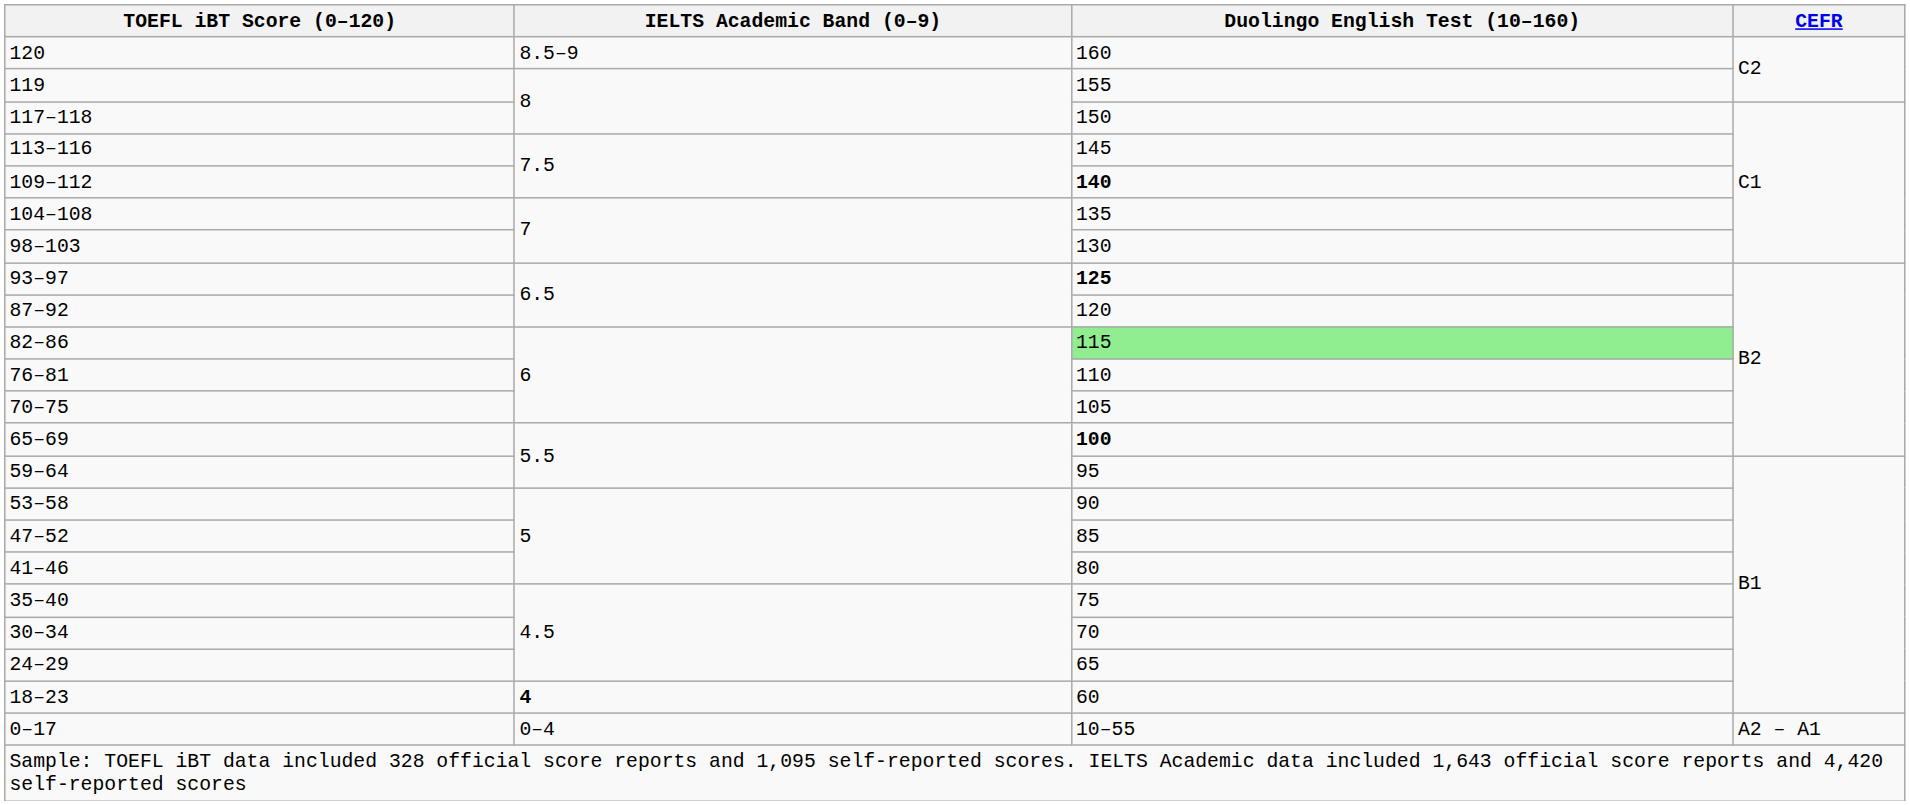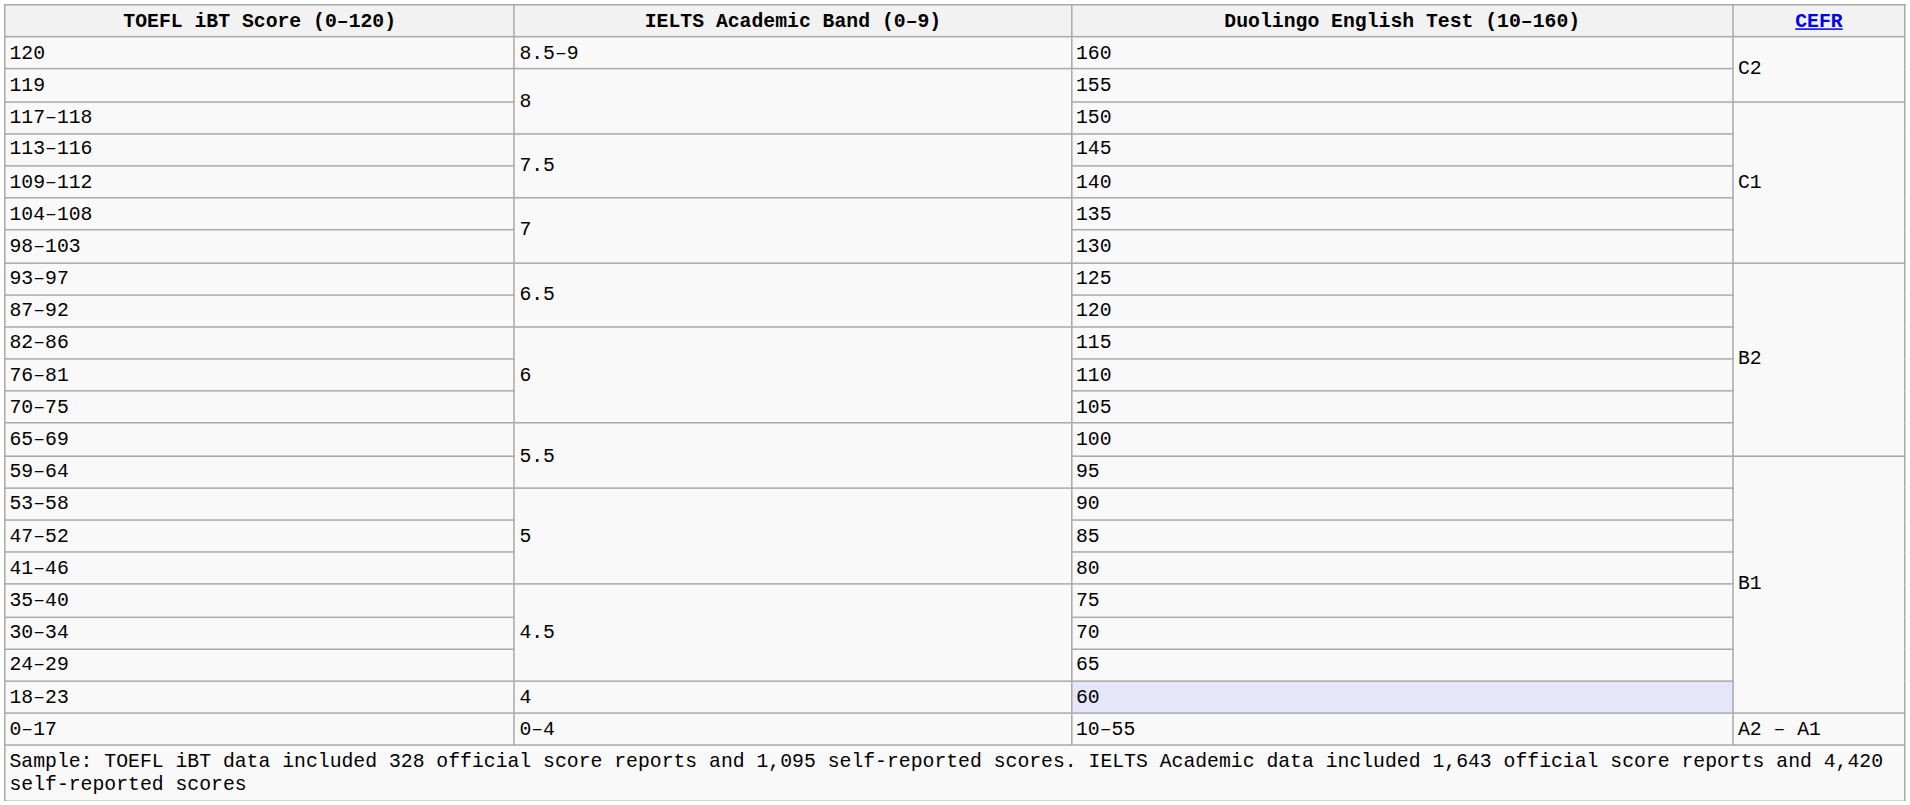(1094, 182) bold -> (1094, 182) normal
(1094, 279) bold -> (1094, 279) normal
(1094, 343) lightgreen background -> (1094, 343) no background
(1094, 440) bold -> (1094, 440) normal
(525, 697) bold -> (525, 697) normal
(1088, 697) no background -> (1088, 697) lavender background
